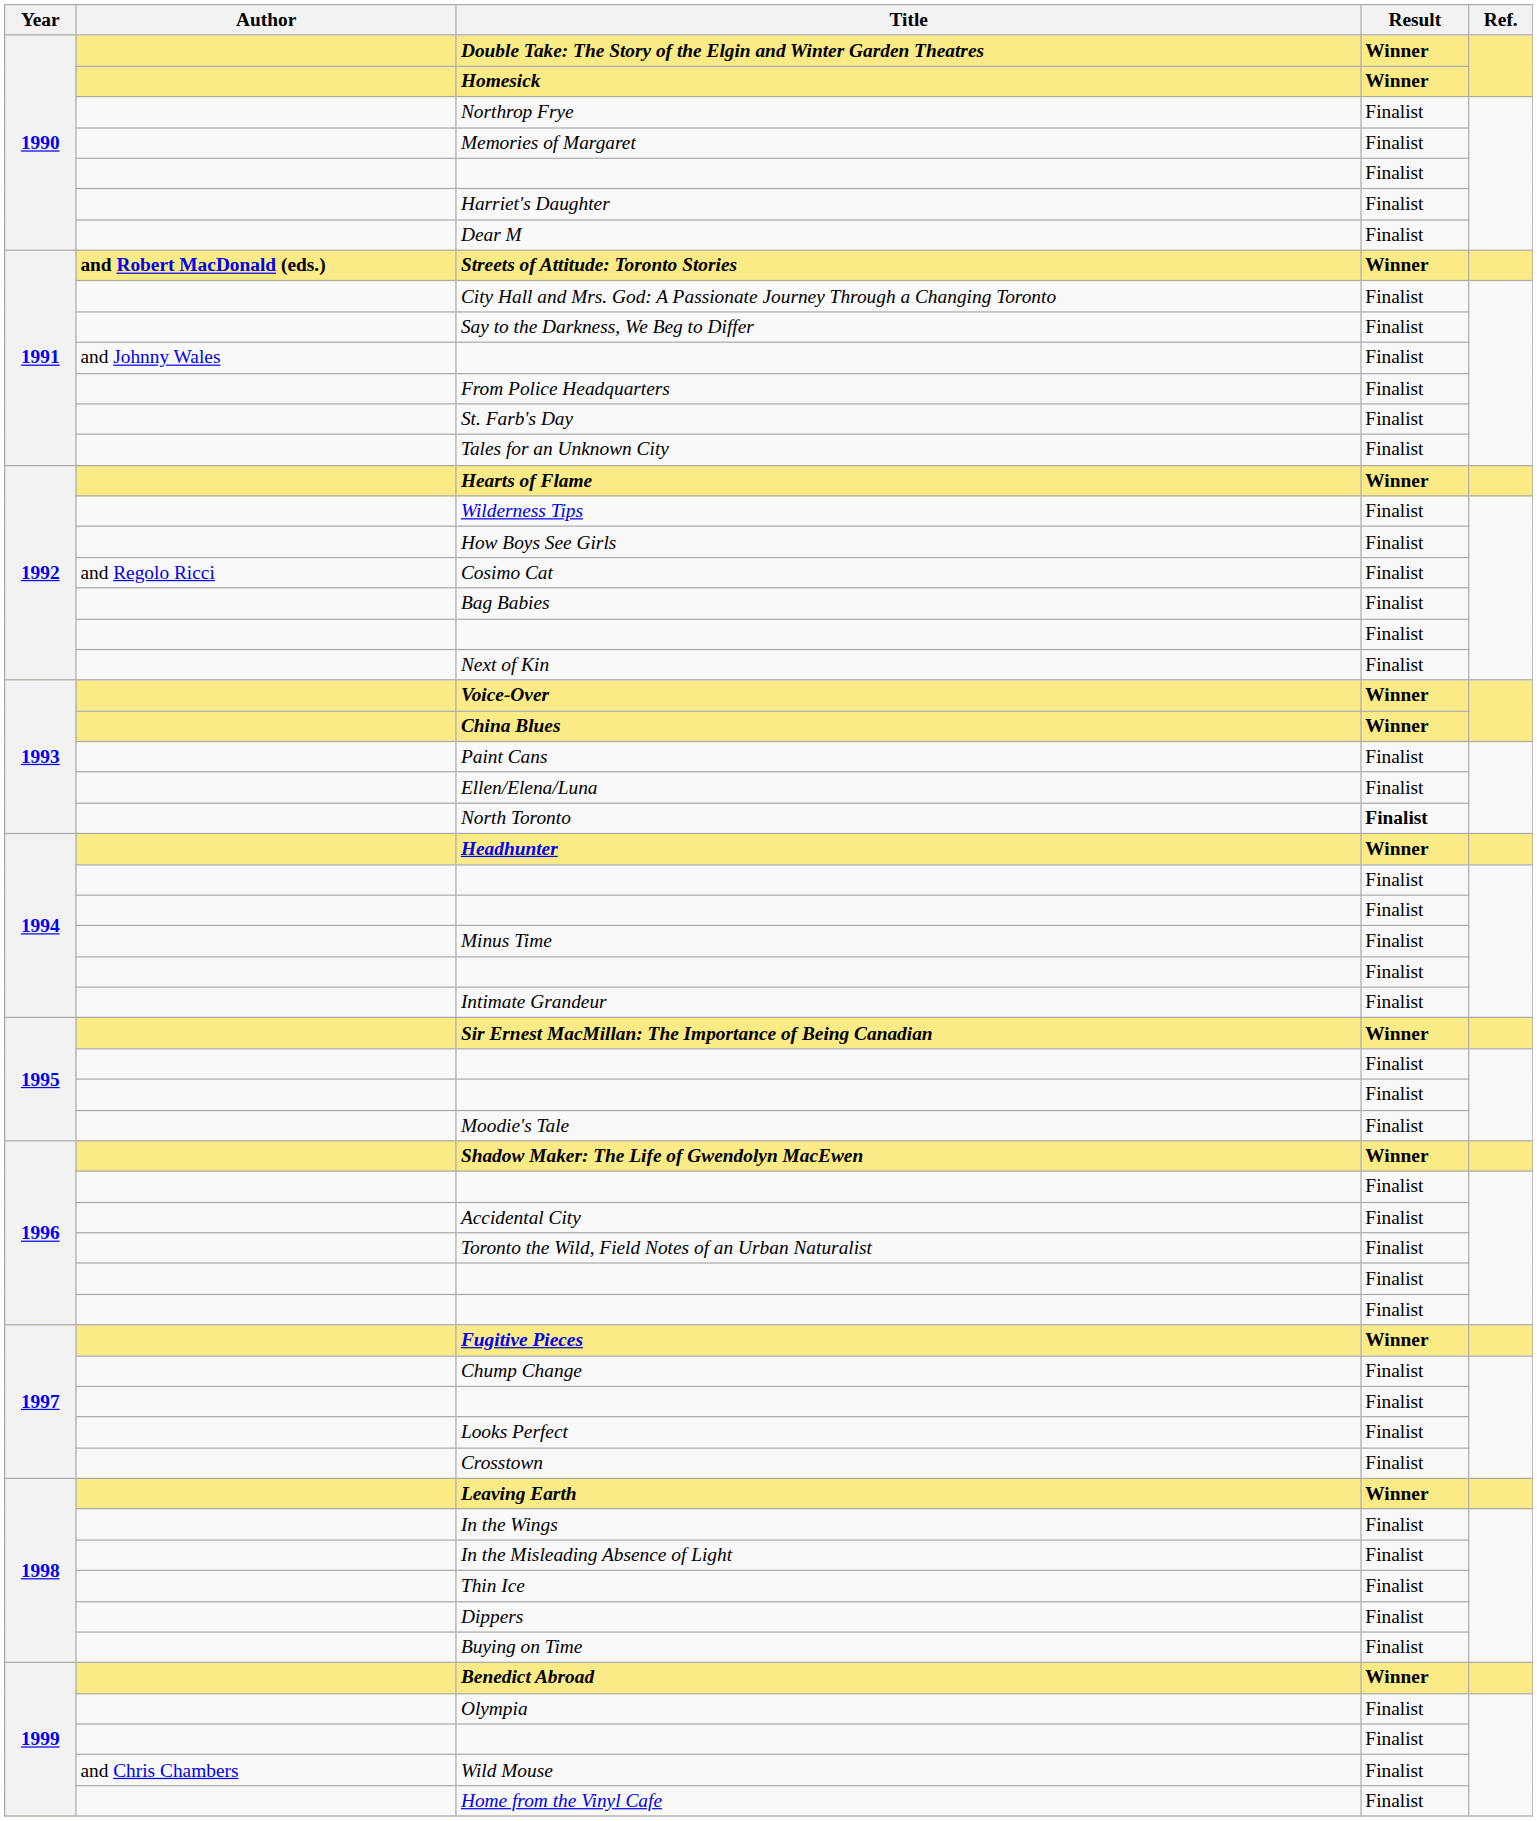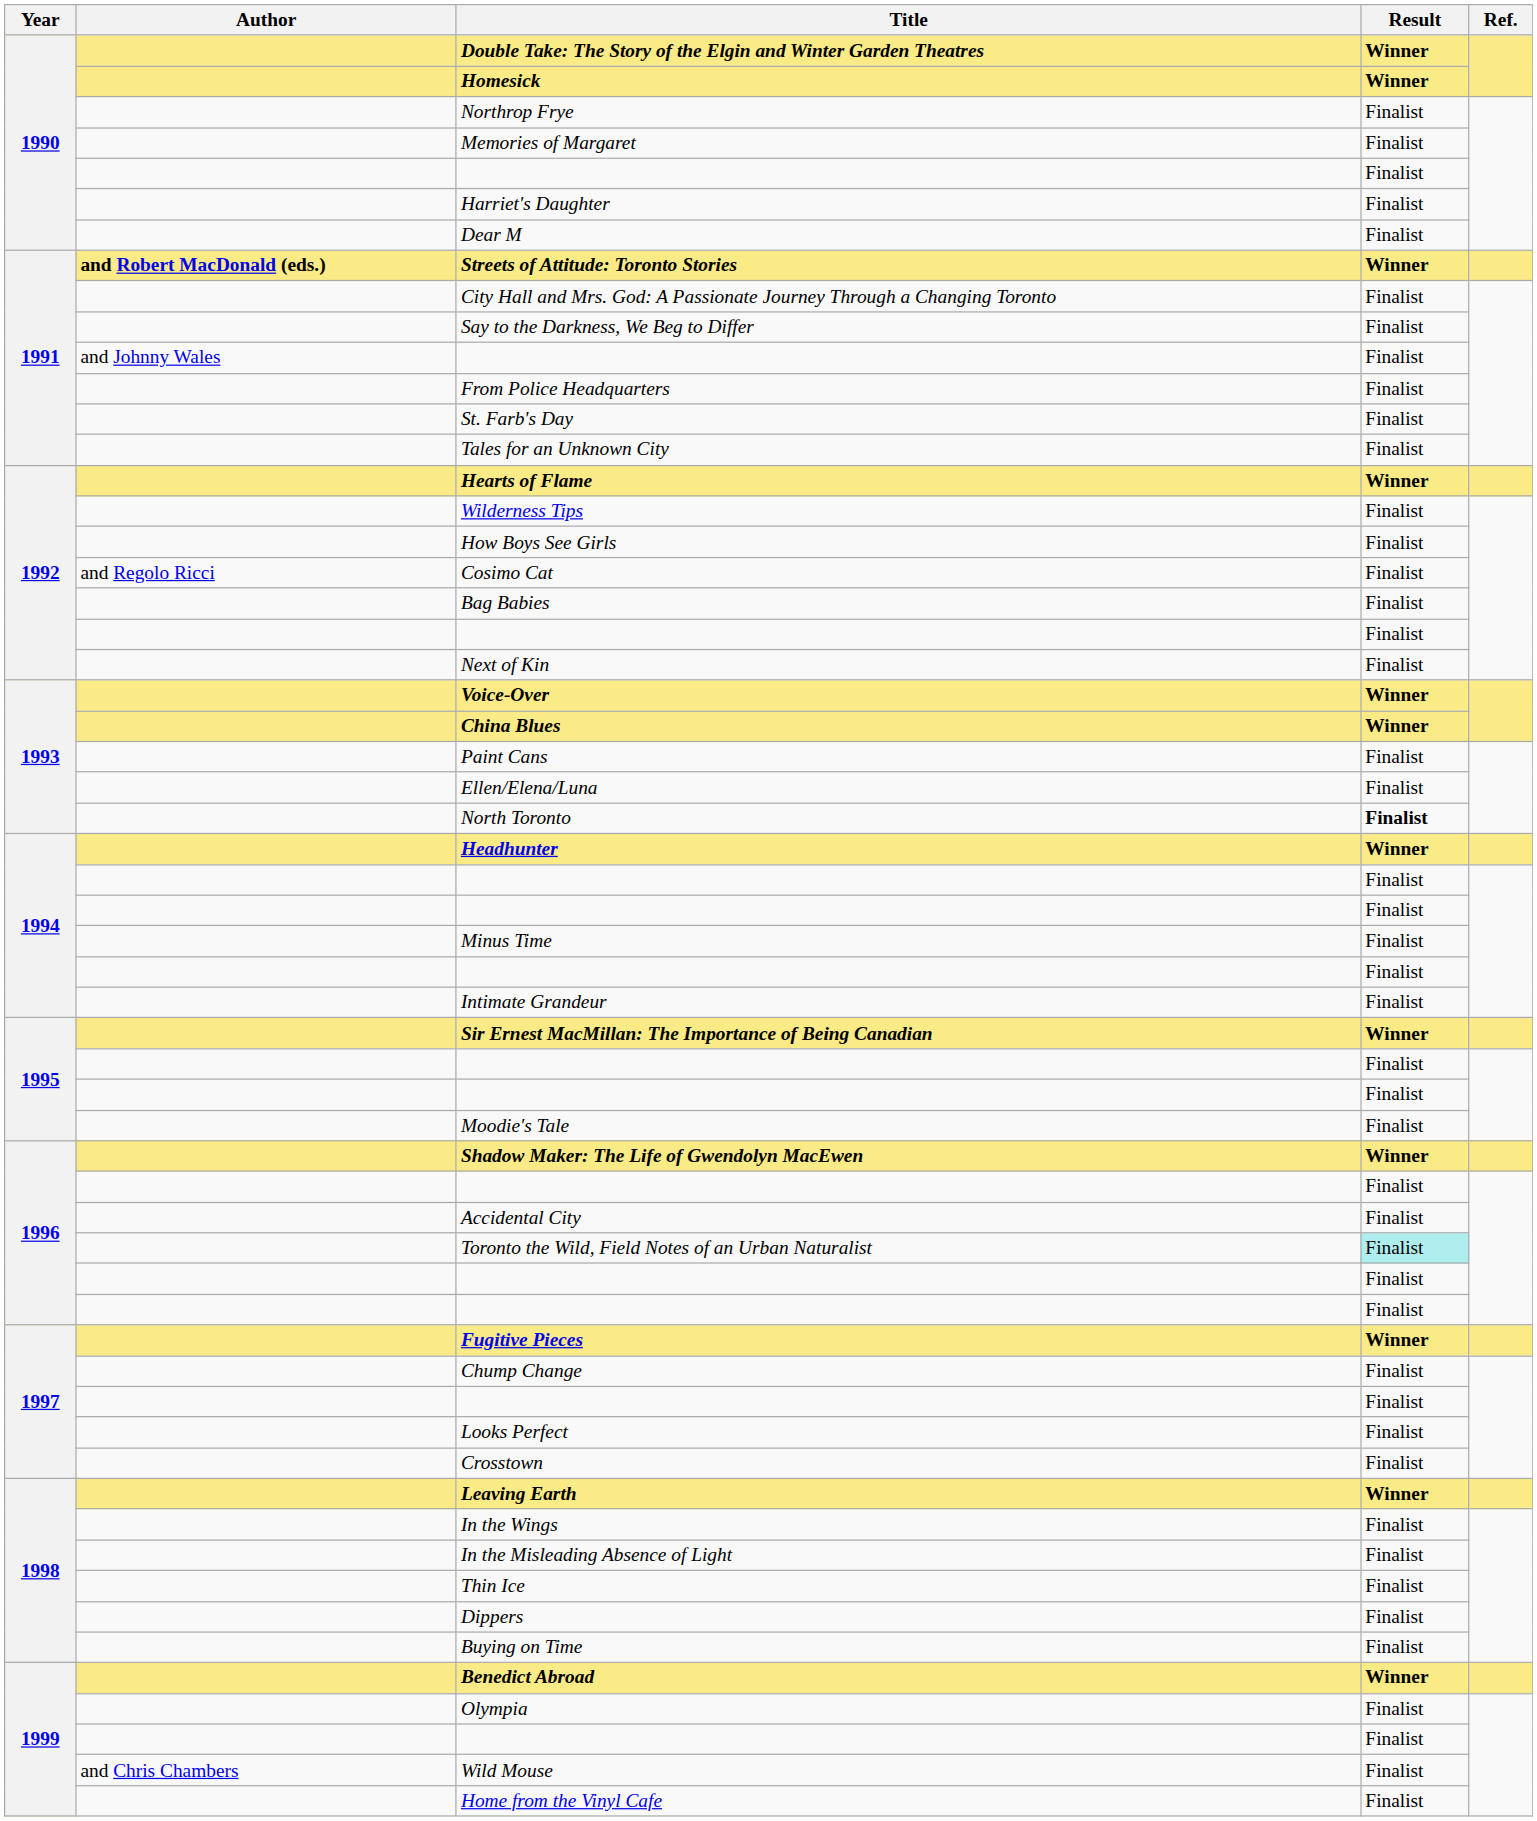(1394, 1248) no background -> (1394, 1248) paleturquoise background
